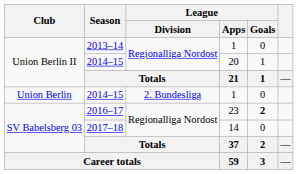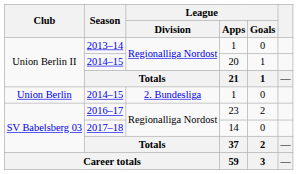(263, 111) bold -> (263, 111) normal
